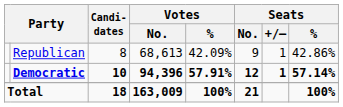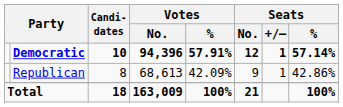rows swapped: (49, 73) <-> (49, 53)
